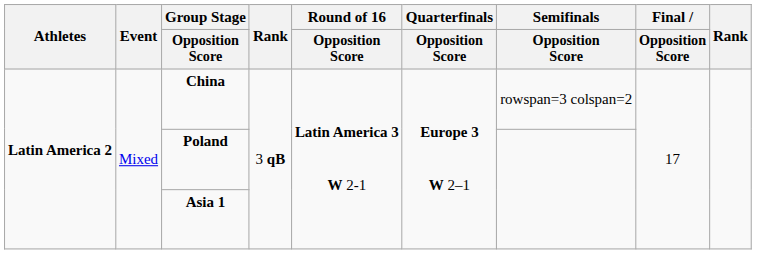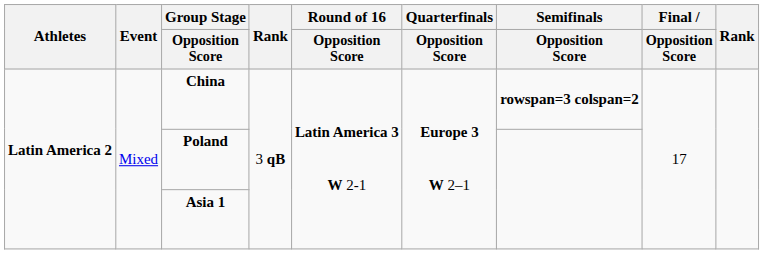(566, 99) normal -> (569, 99) bold
